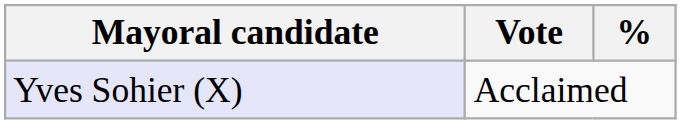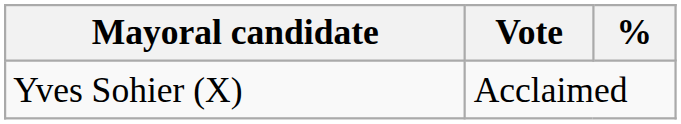(128, 88) lavender background -> (128, 88) no background
